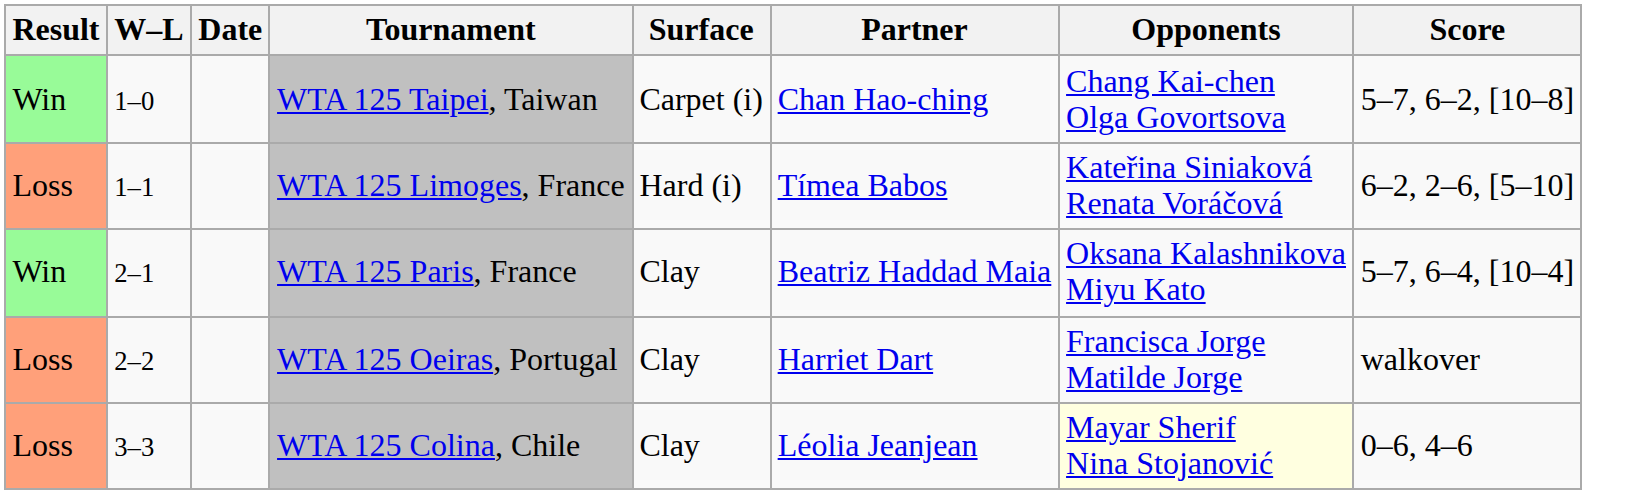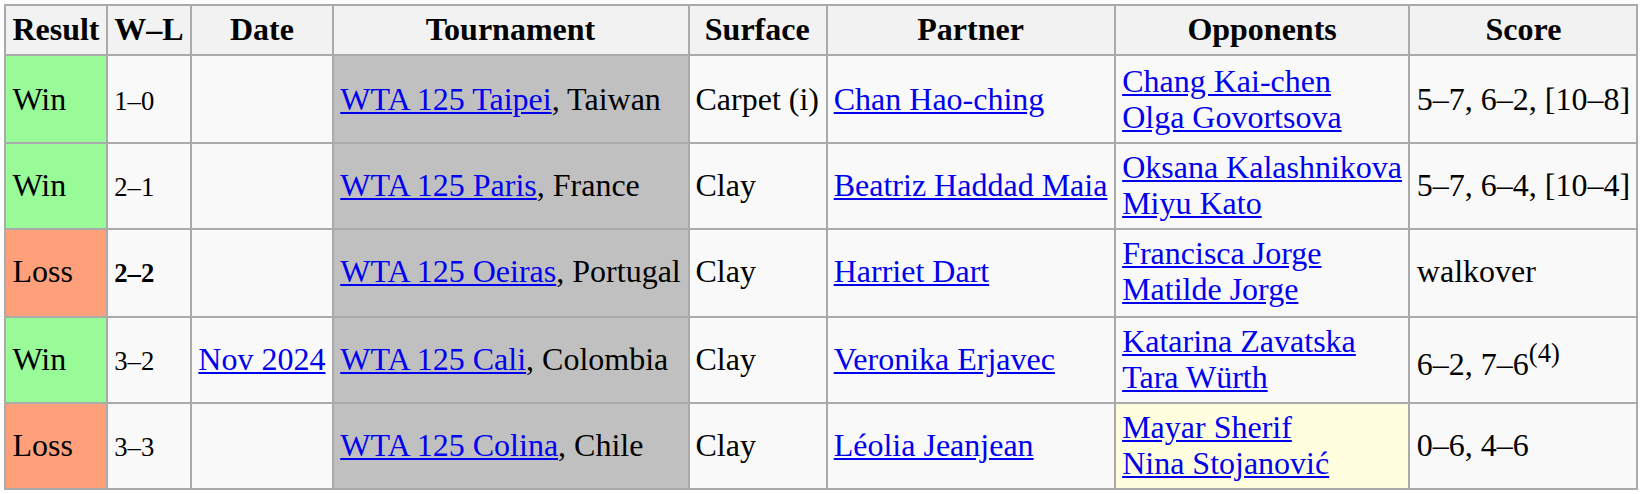- row: (451, 185)
(134, 360) normal -> (134, 272) bold
+ row: (504, 358)
